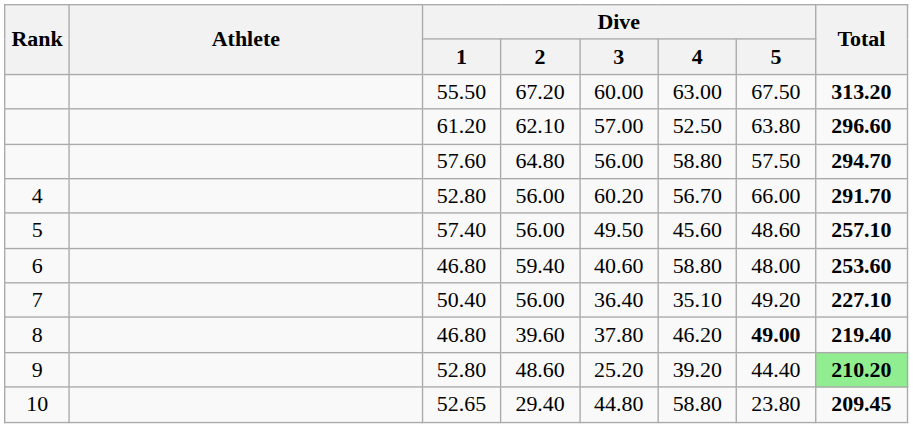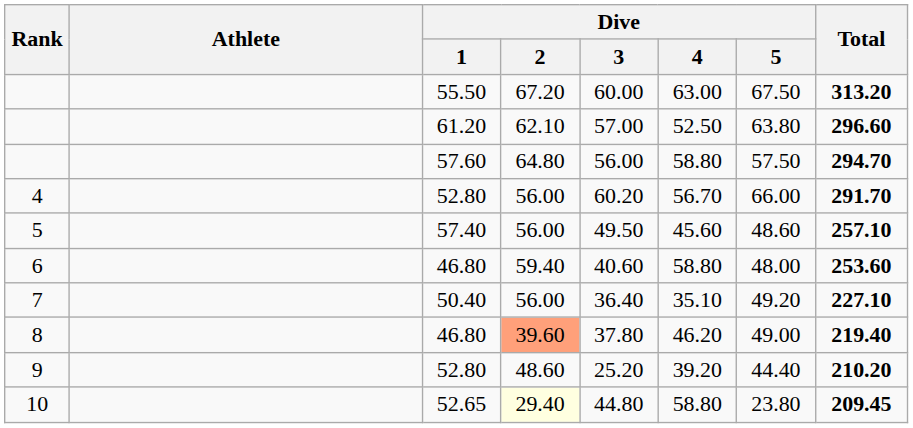(540, 334) no background -> (540, 334) lightsalmon background
(776, 334) bold -> (776, 334) normal
(861, 369) lightgreen background -> (861, 369) no background
(540, 404) no background -> (540, 404) lightyellow background
